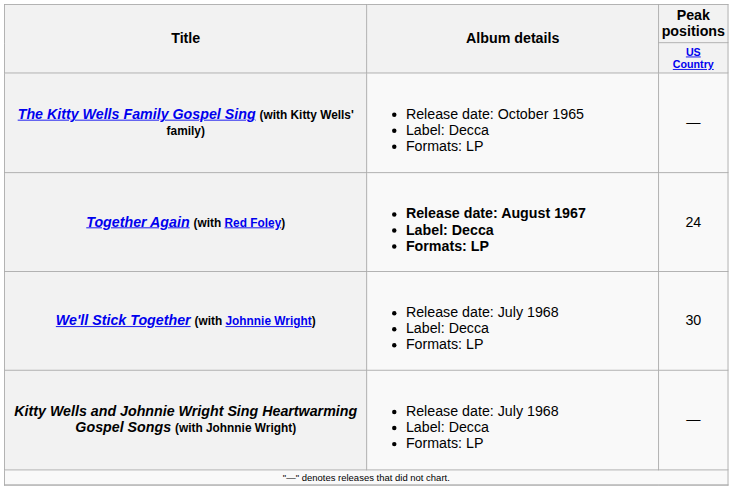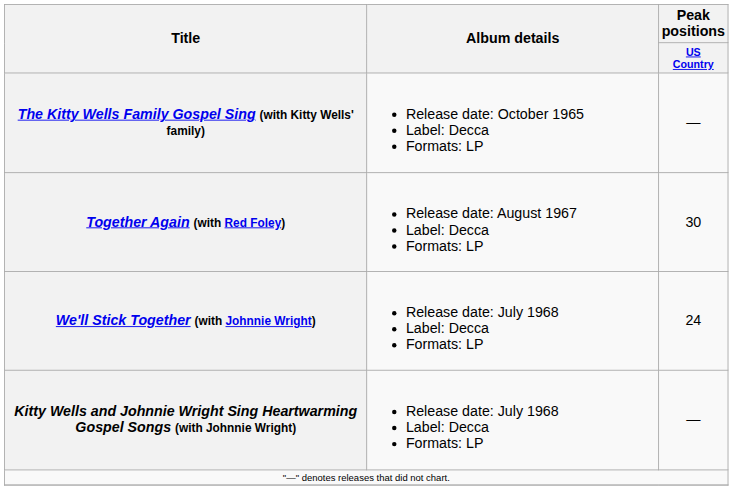(513, 230) bold -> (513, 230) normal
(693, 221) 24 -> (693, 221) 30
(693, 320) 30 -> (693, 320) 24
